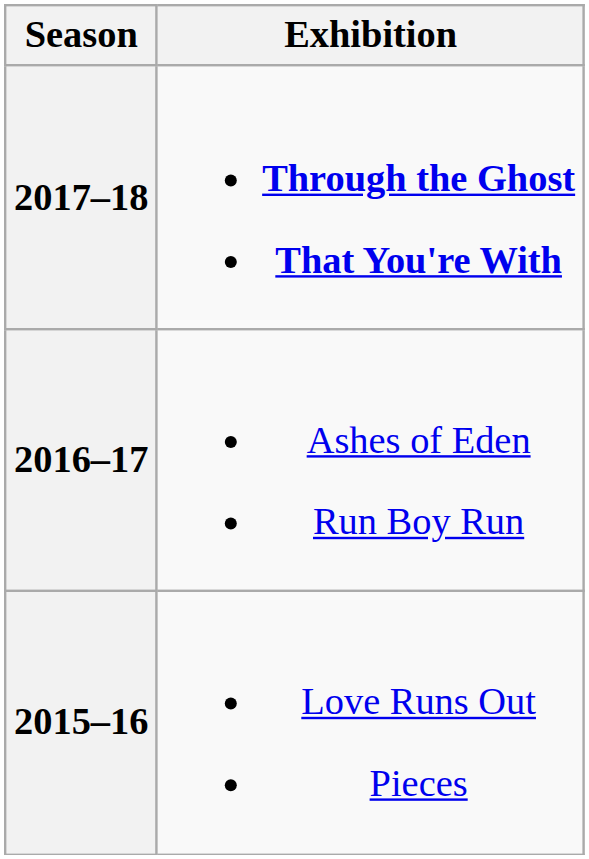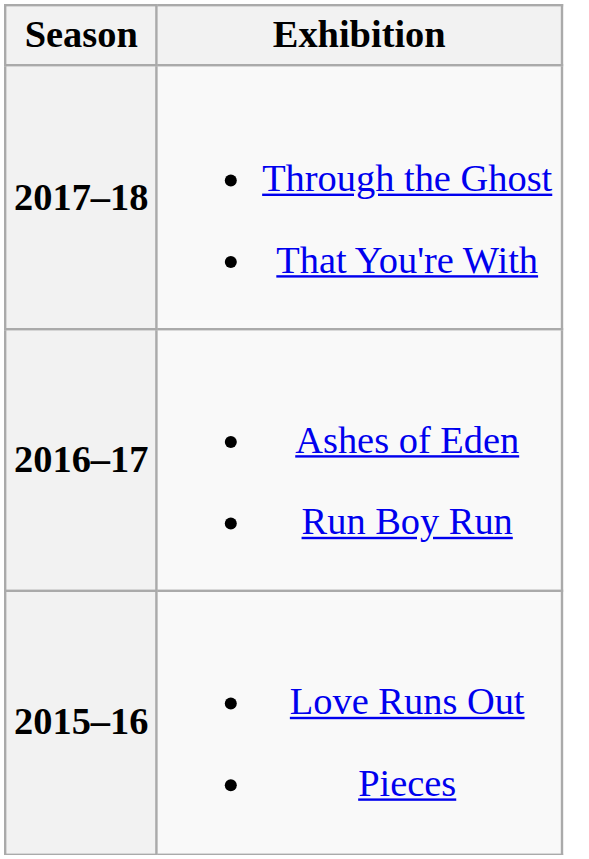(371, 219) bold -> (359, 219) normal
